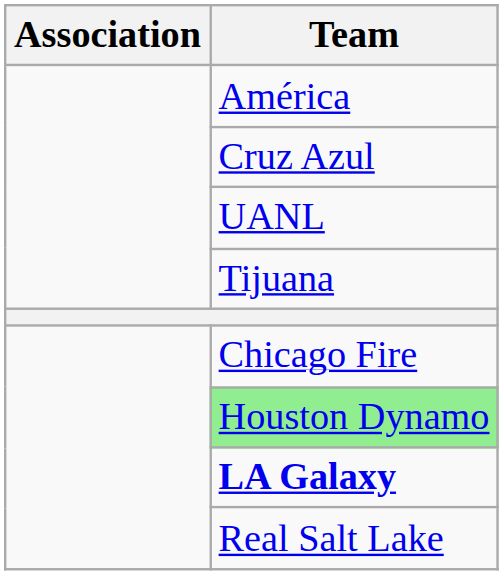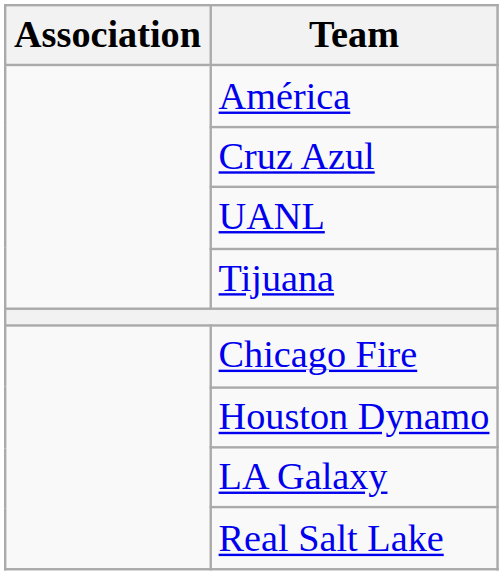(354, 416) lightgreen background -> (354, 416) no background
(307, 476) bold -> (303, 476) normal
